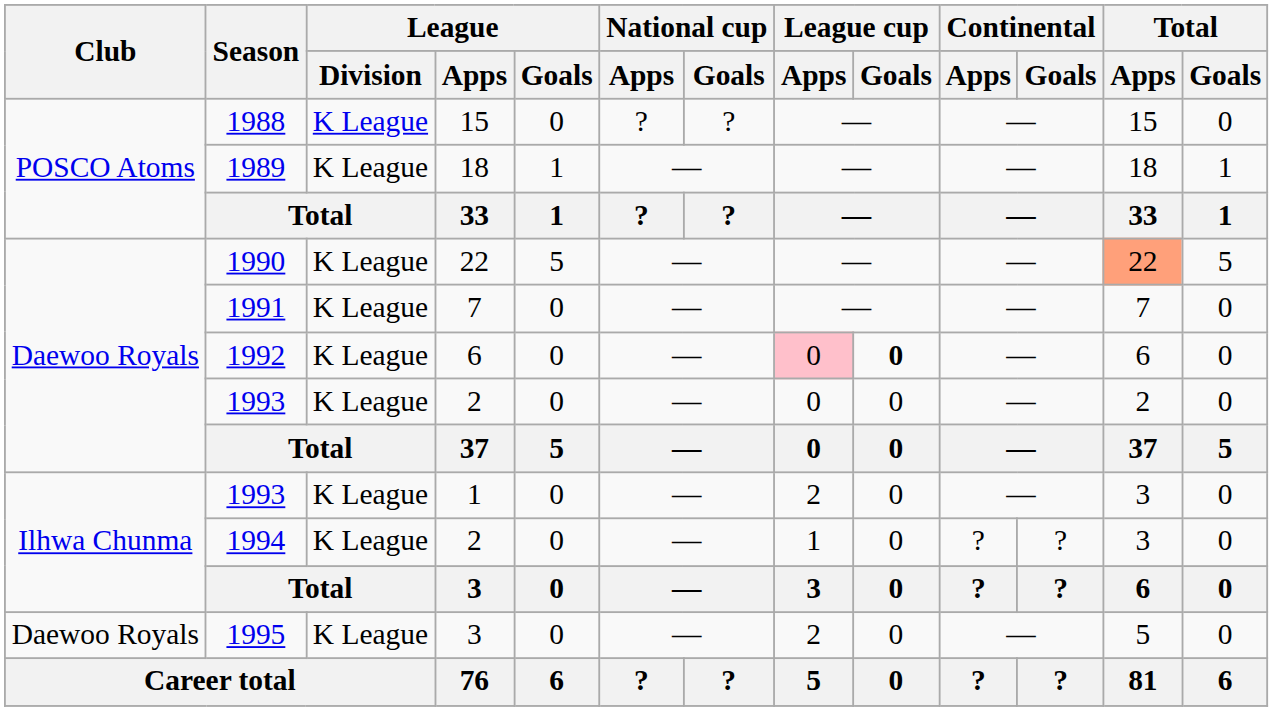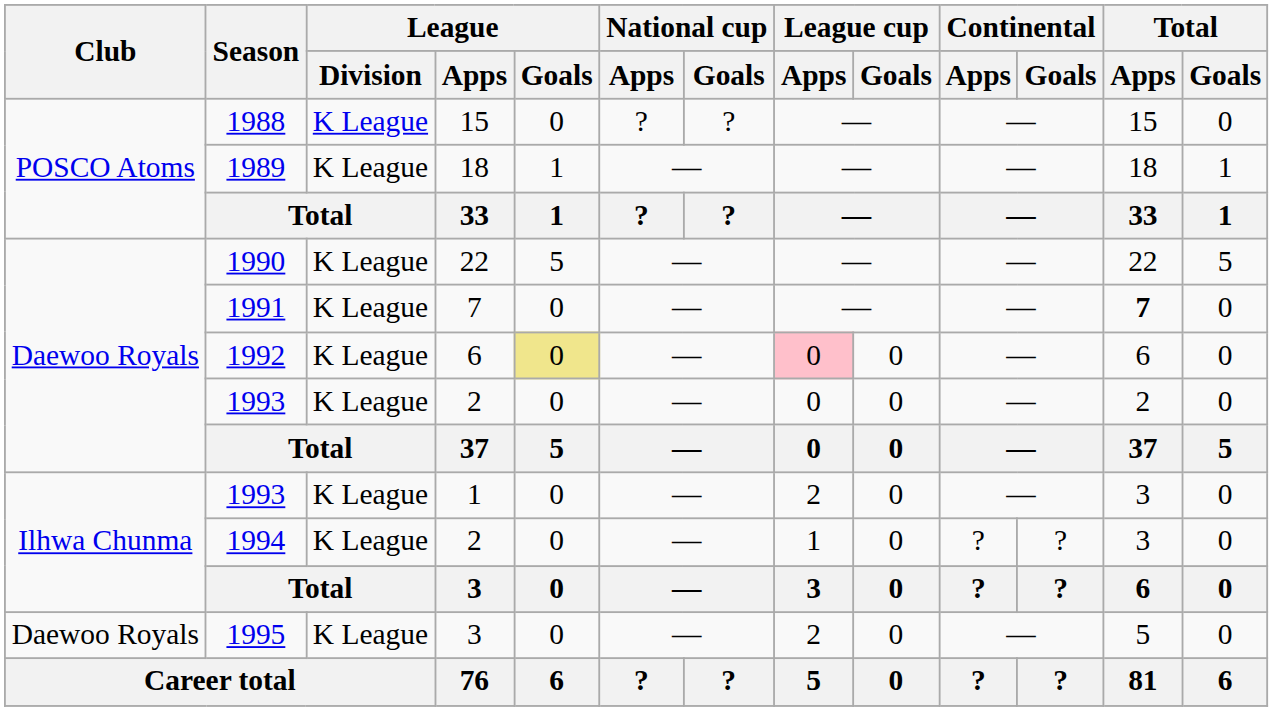(1143, 261) lightsalmon background -> (1143, 261) no background
(1143, 307) normal -> (1143, 307) bold
(557, 354) no background -> (557, 354) khaki background
(896, 354) bold -> (896, 354) normal
